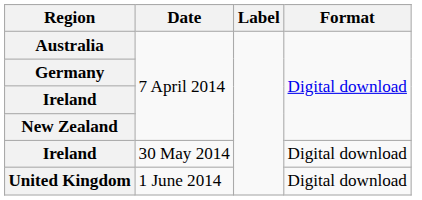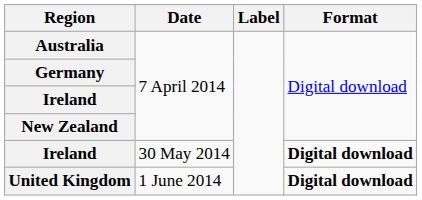(347, 153) normal -> (350, 153) bold
(347, 180) normal -> (350, 180) bold
